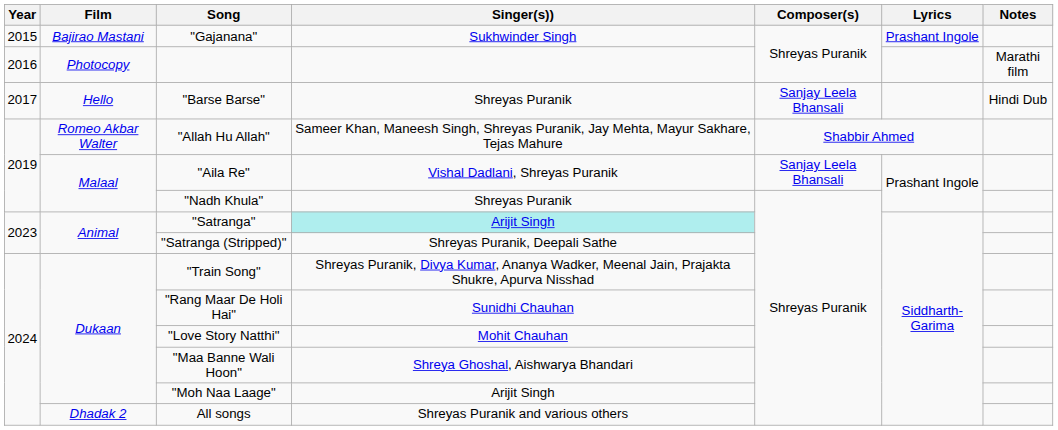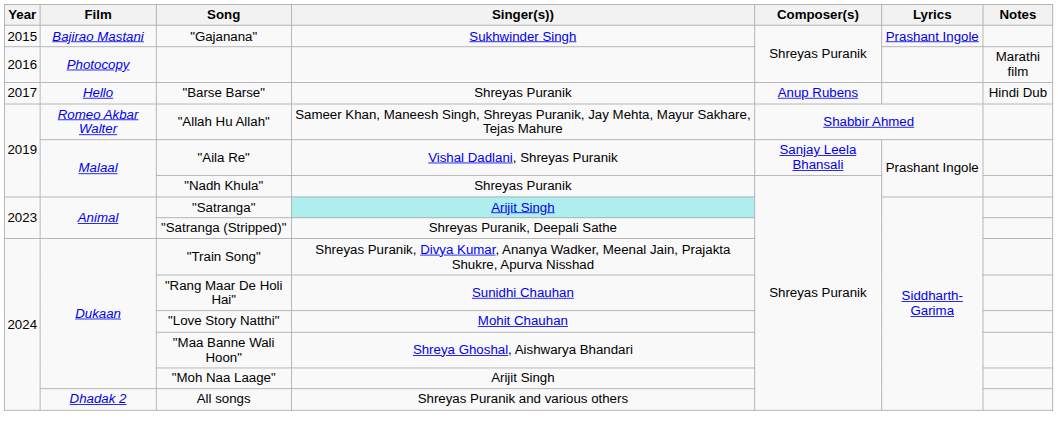(818, 100) Sanjay Leela Bhansali -> (818, 93) Anup Rubens
